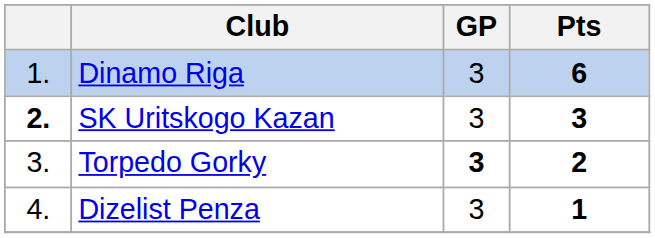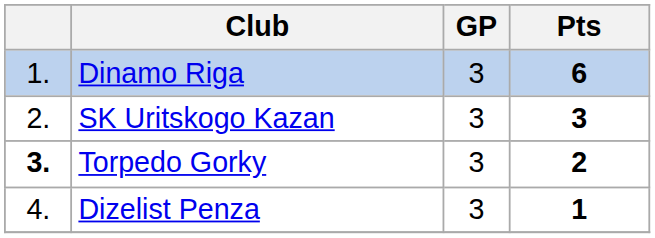(38, 118) bold -> (38, 118) normal
(38, 163) normal -> (38, 163) bold
(476, 163) bold -> (476, 163) normal
